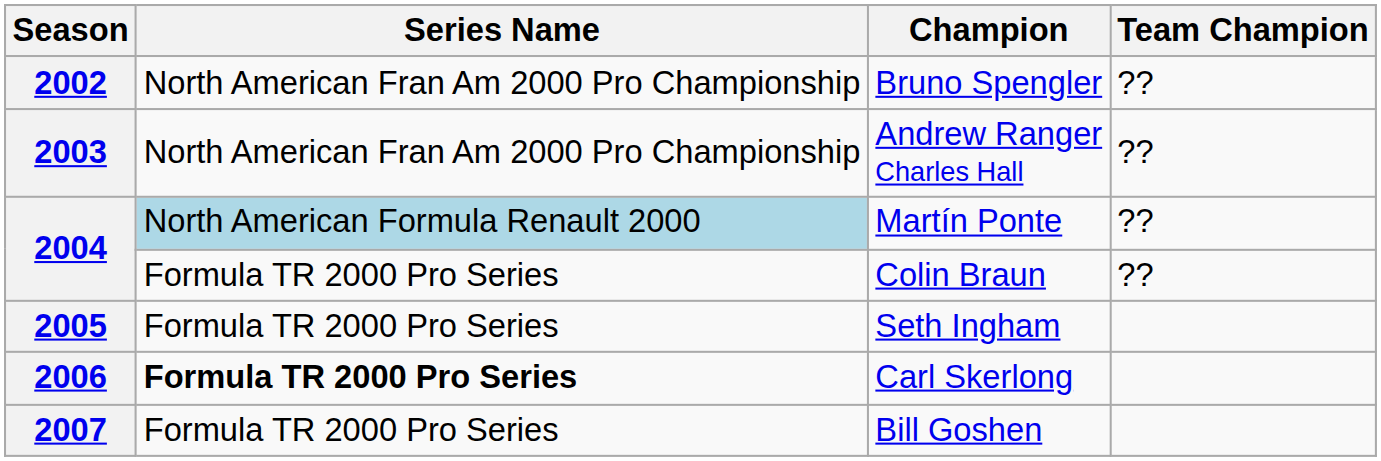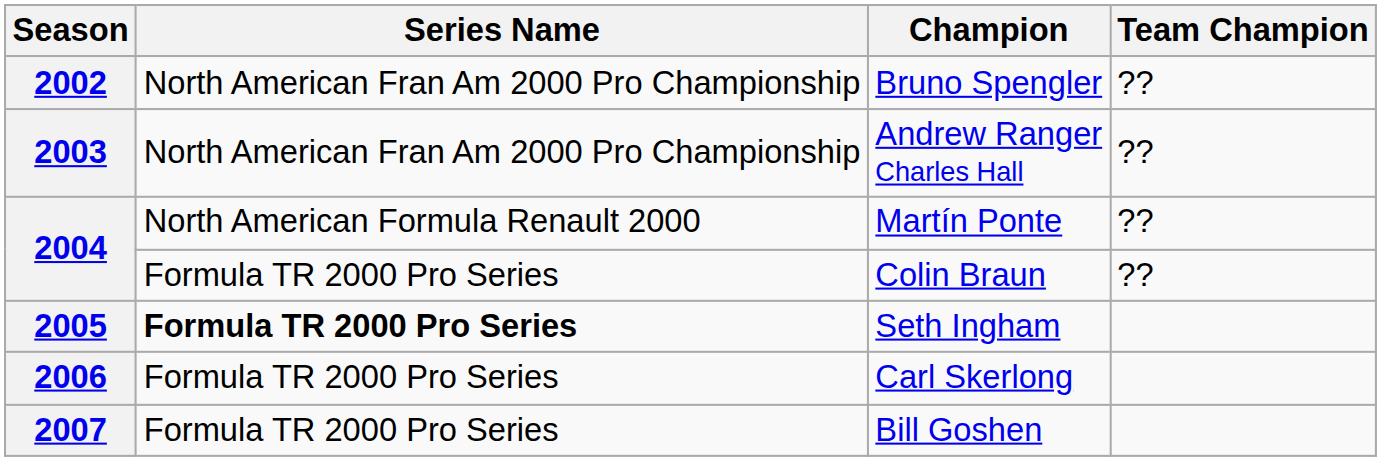(422, 222) lightblue background -> (422, 222) no background
(351, 325) normal -> (360, 325) bold
(360, 377) bold -> (351, 377) normal
